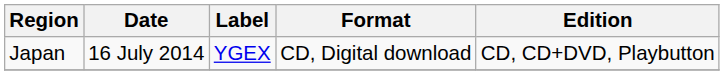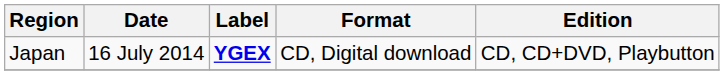(242, 53) normal -> (242, 53) bold
